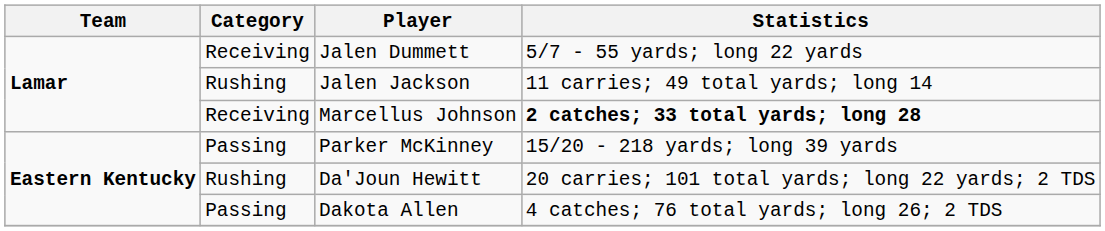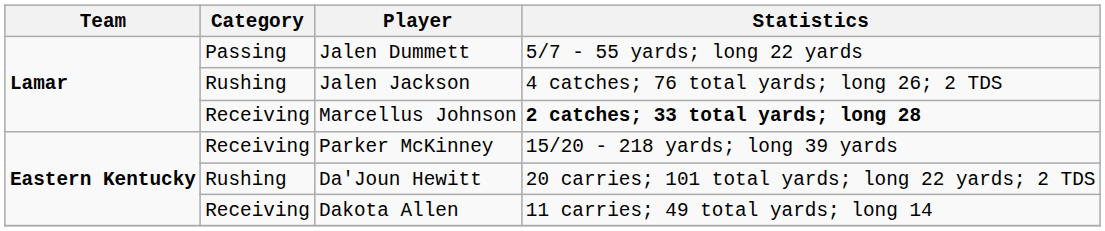(257, 52) Receiving -> (246, 52) Passing
(729, 84) 11 carries; 49 total yards; long 14 -> (764, 84) 4 catches; 76 total yards; long 26; 2 TDS
(246, 147) Passing -> (257, 147) Receiving
(246, 210) Passing -> (257, 210) Receiving
(764, 210) 4 catches; 76 total yards; long 26; 2 TDS -> (729, 210) 11 carries; 49 total yards; long 14
